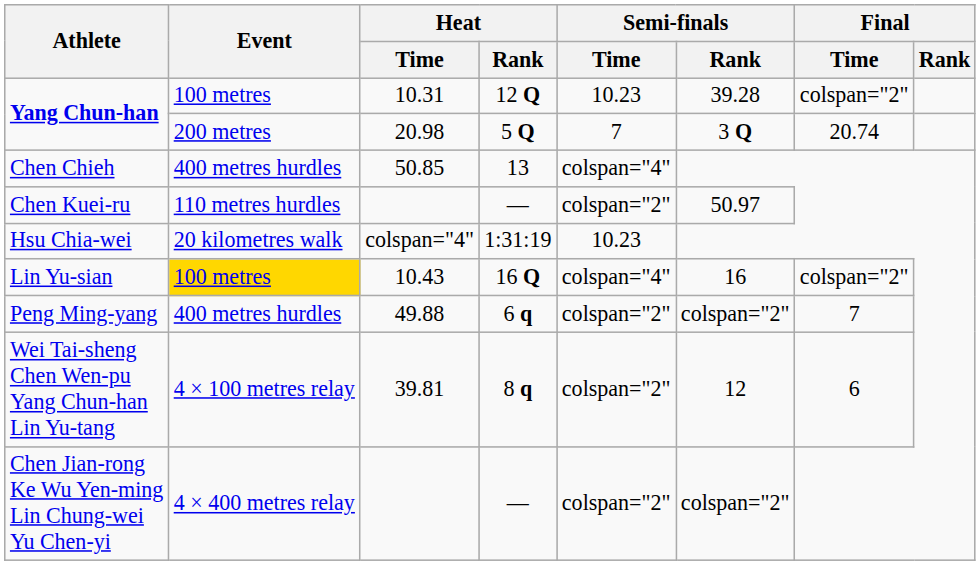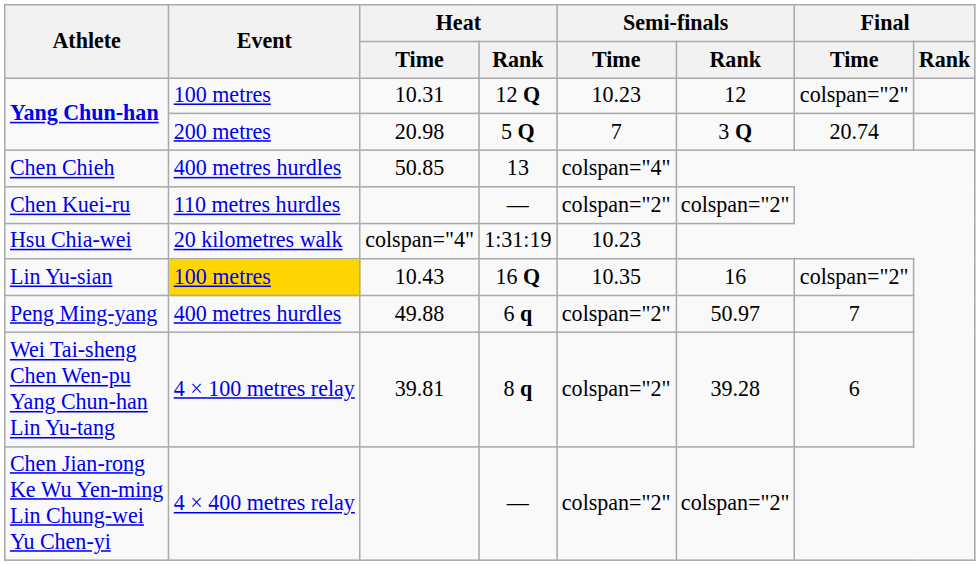(735, 95) 39.28 -> (735, 95) 12
(735, 204) 50.97 -> (735, 204) colspan="2"
(616, 277) colspan="4" -> (616, 277) 10.35
(735, 313) colspan="2" -> (735, 313) 50.97
(735, 389) 12 -> (735, 389) 39.28
